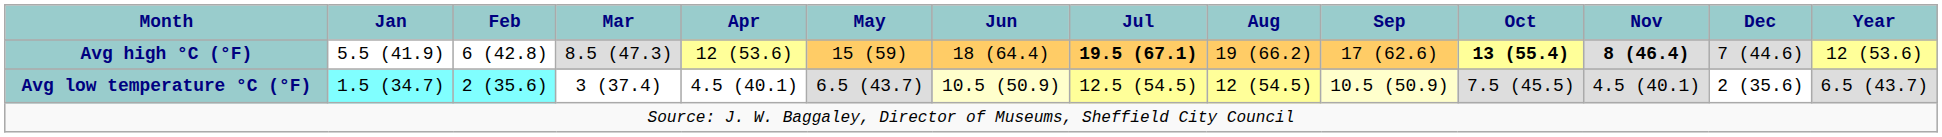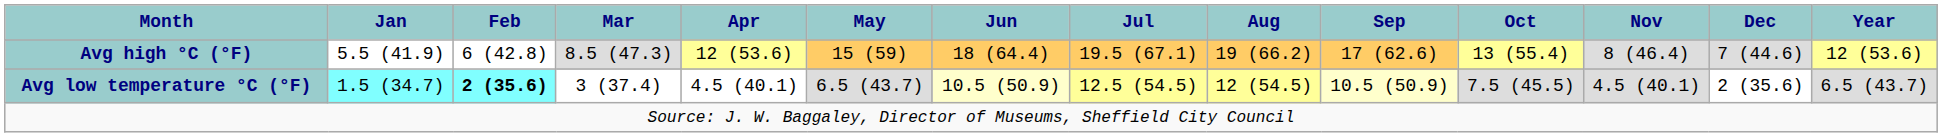(1138, 54) bold -> (1138, 54) normal
(1521, 54) bold -> (1521, 54) normal
(1646, 54) bold -> (1646, 54) normal
(505, 86) normal -> (505, 86) bold
